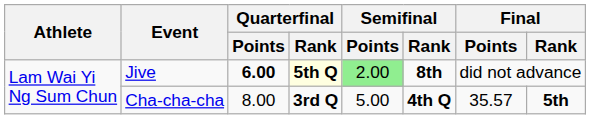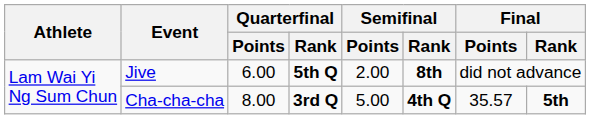(259, 73) bold -> (259, 73) normal
(316, 73) lightyellow background -> (316, 73) no background
(373, 73) lightgreen background -> (373, 73) no background
